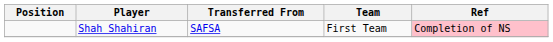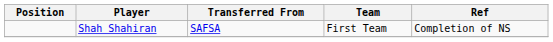(462, 29) pink background -> (462, 29) no background
